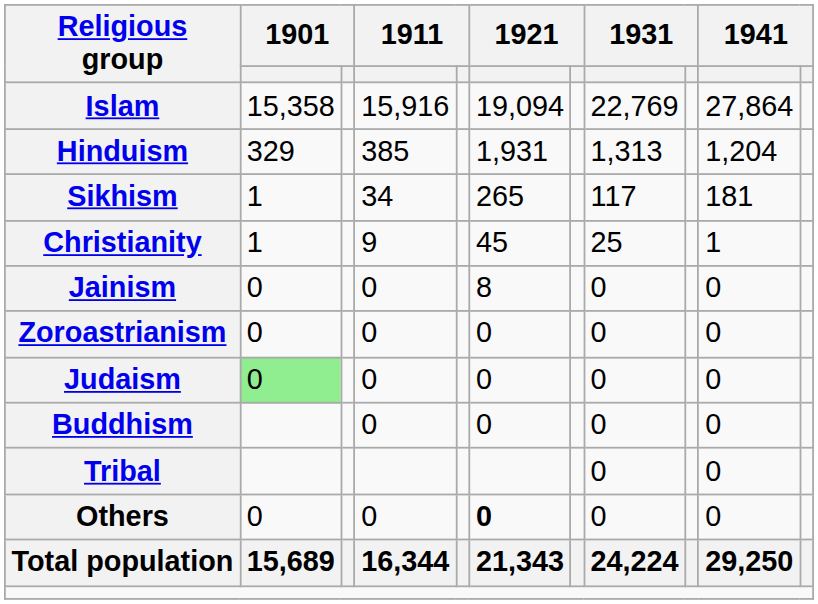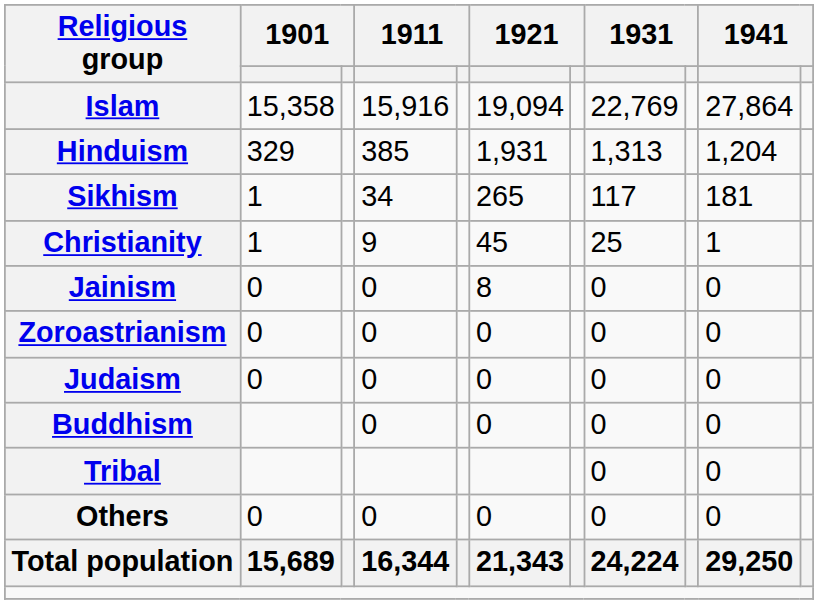(255, 379) lightgreen background -> (255, 379) no background
(484, 516) bold -> (484, 516) normal
